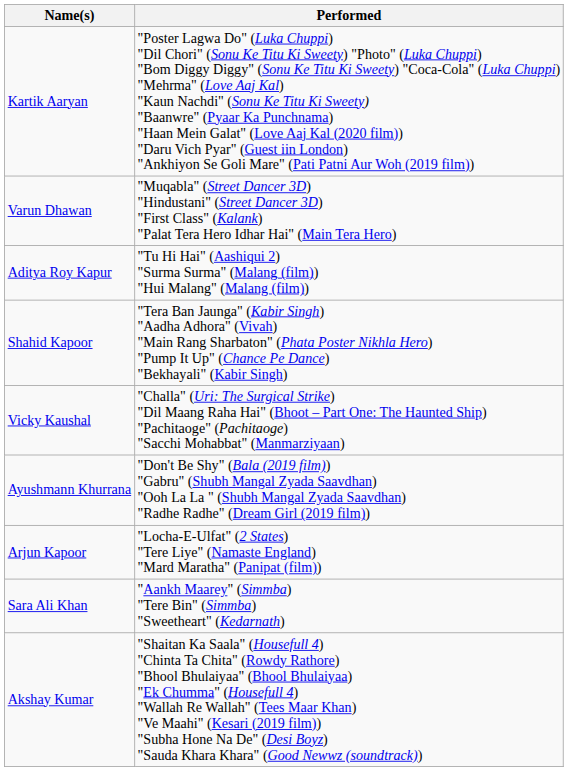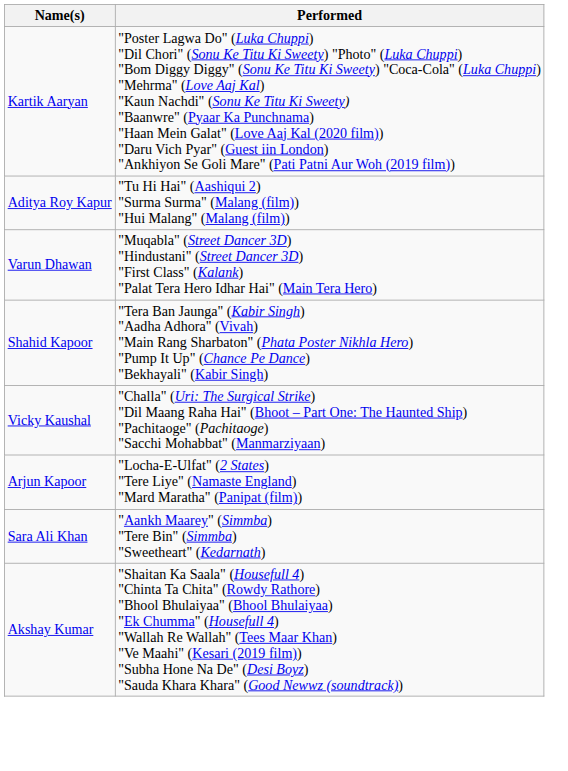rows swapped: (50, 210) <-> (60, 272)
- row: (69, 490)
